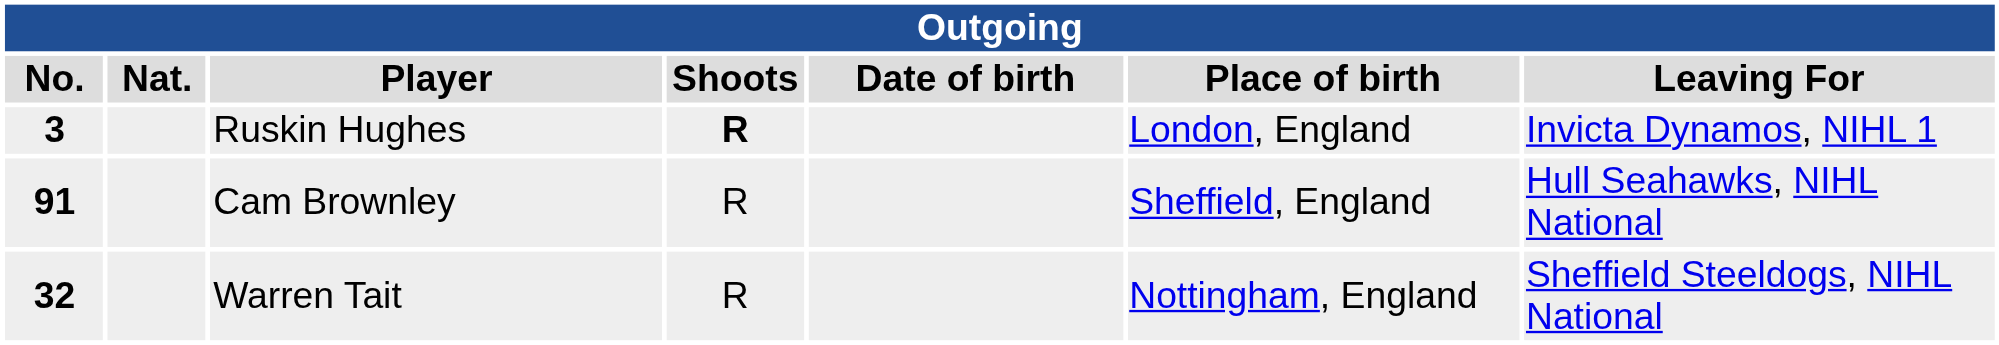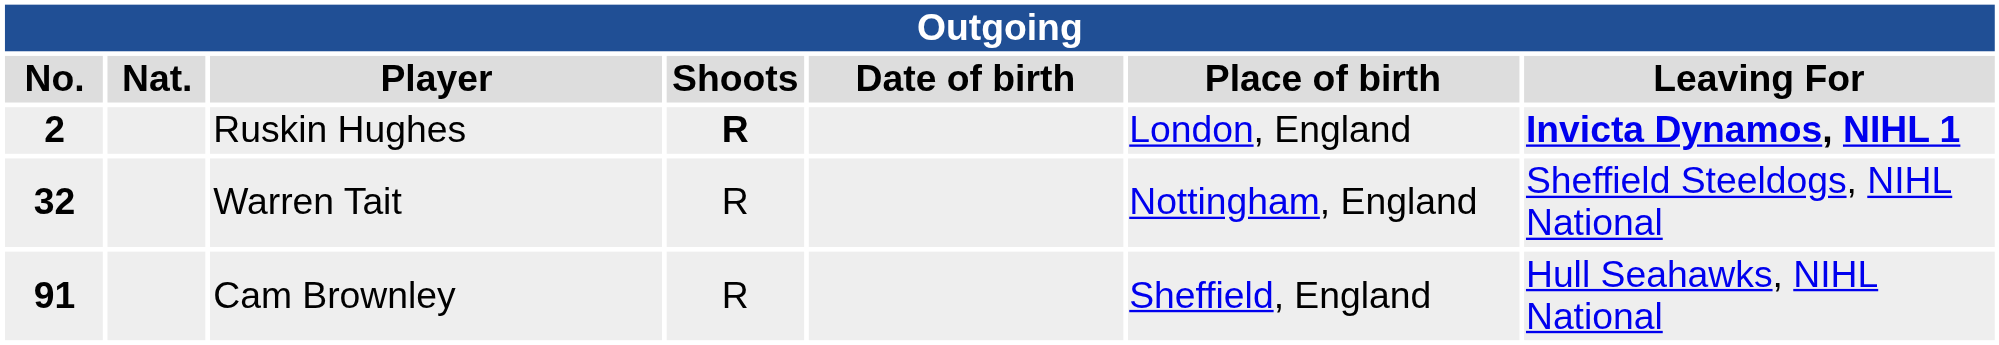(55, 129) 3 -> (55, 129) 2
(1731, 129) normal -> (1743, 129) bold
rows swapped: (308, 295) <-> (334, 202)
